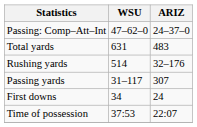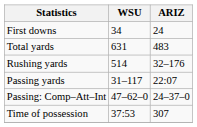rows swapped: (32, 97) <-> (56, 30)
(161, 80) 307 -> (165, 80) 22:07
(165, 113) 22:07 -> (161, 113) 307
